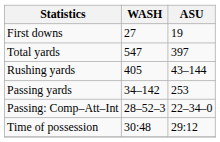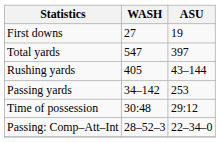rows swapped: (63, 108) <-> (53, 127)
